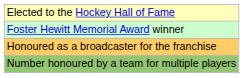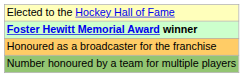(95, 30) normal -> (102, 30) bold
